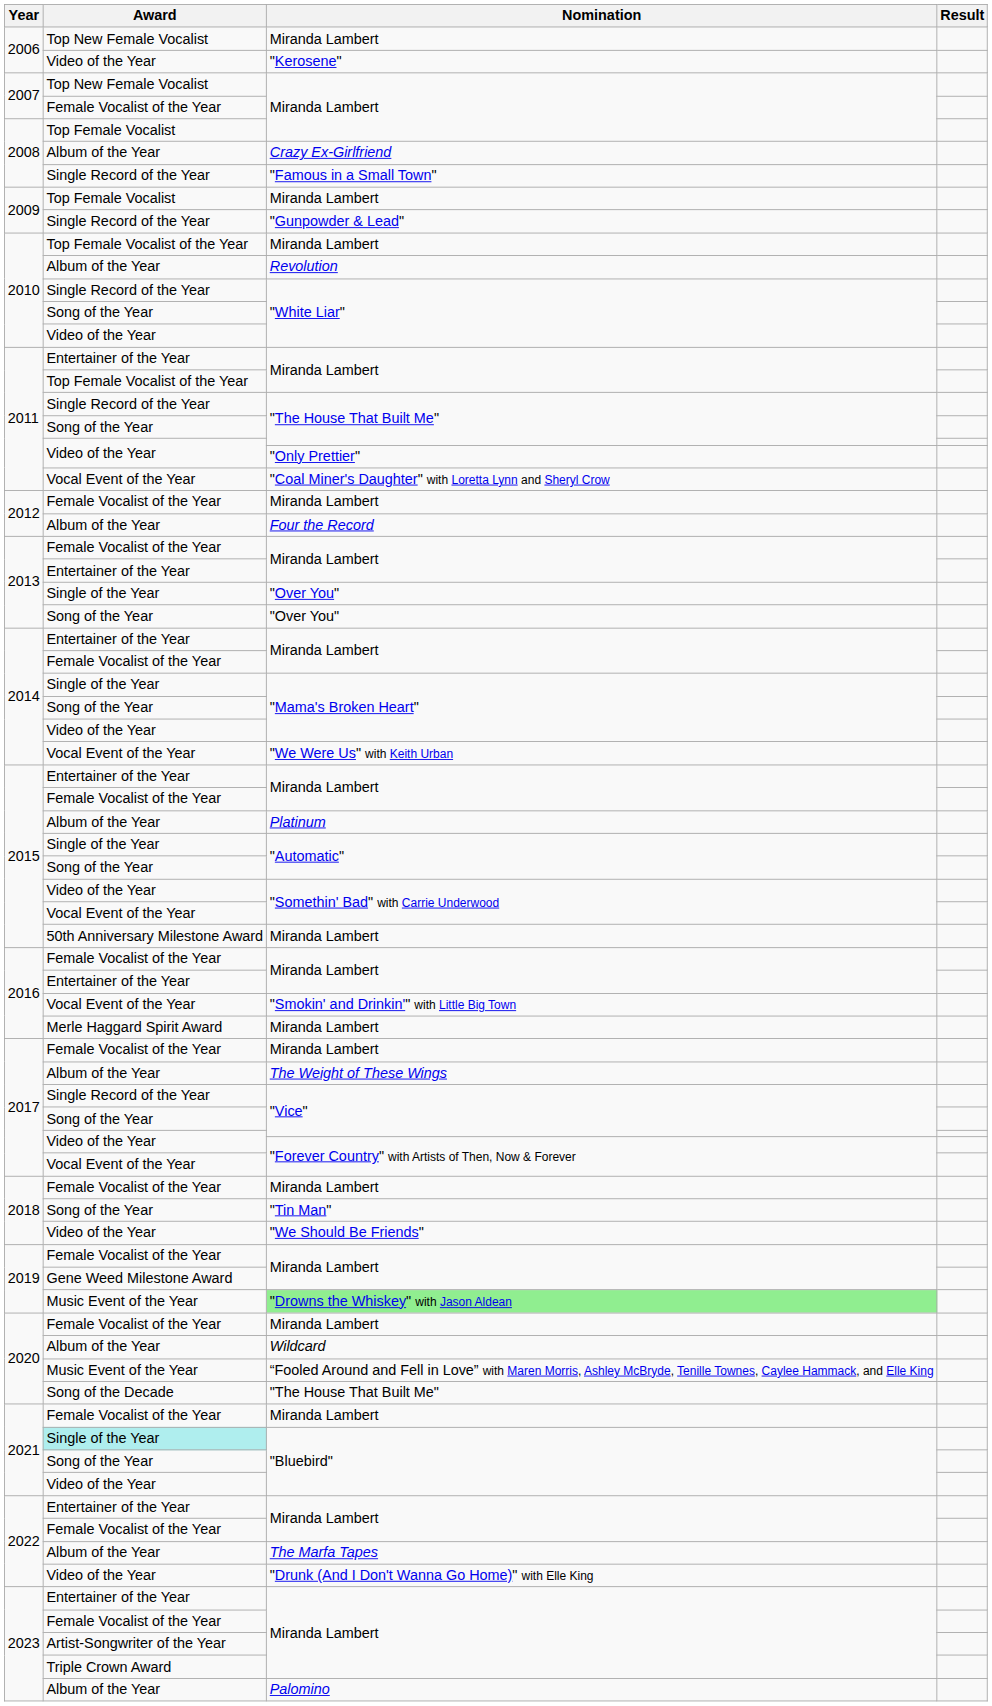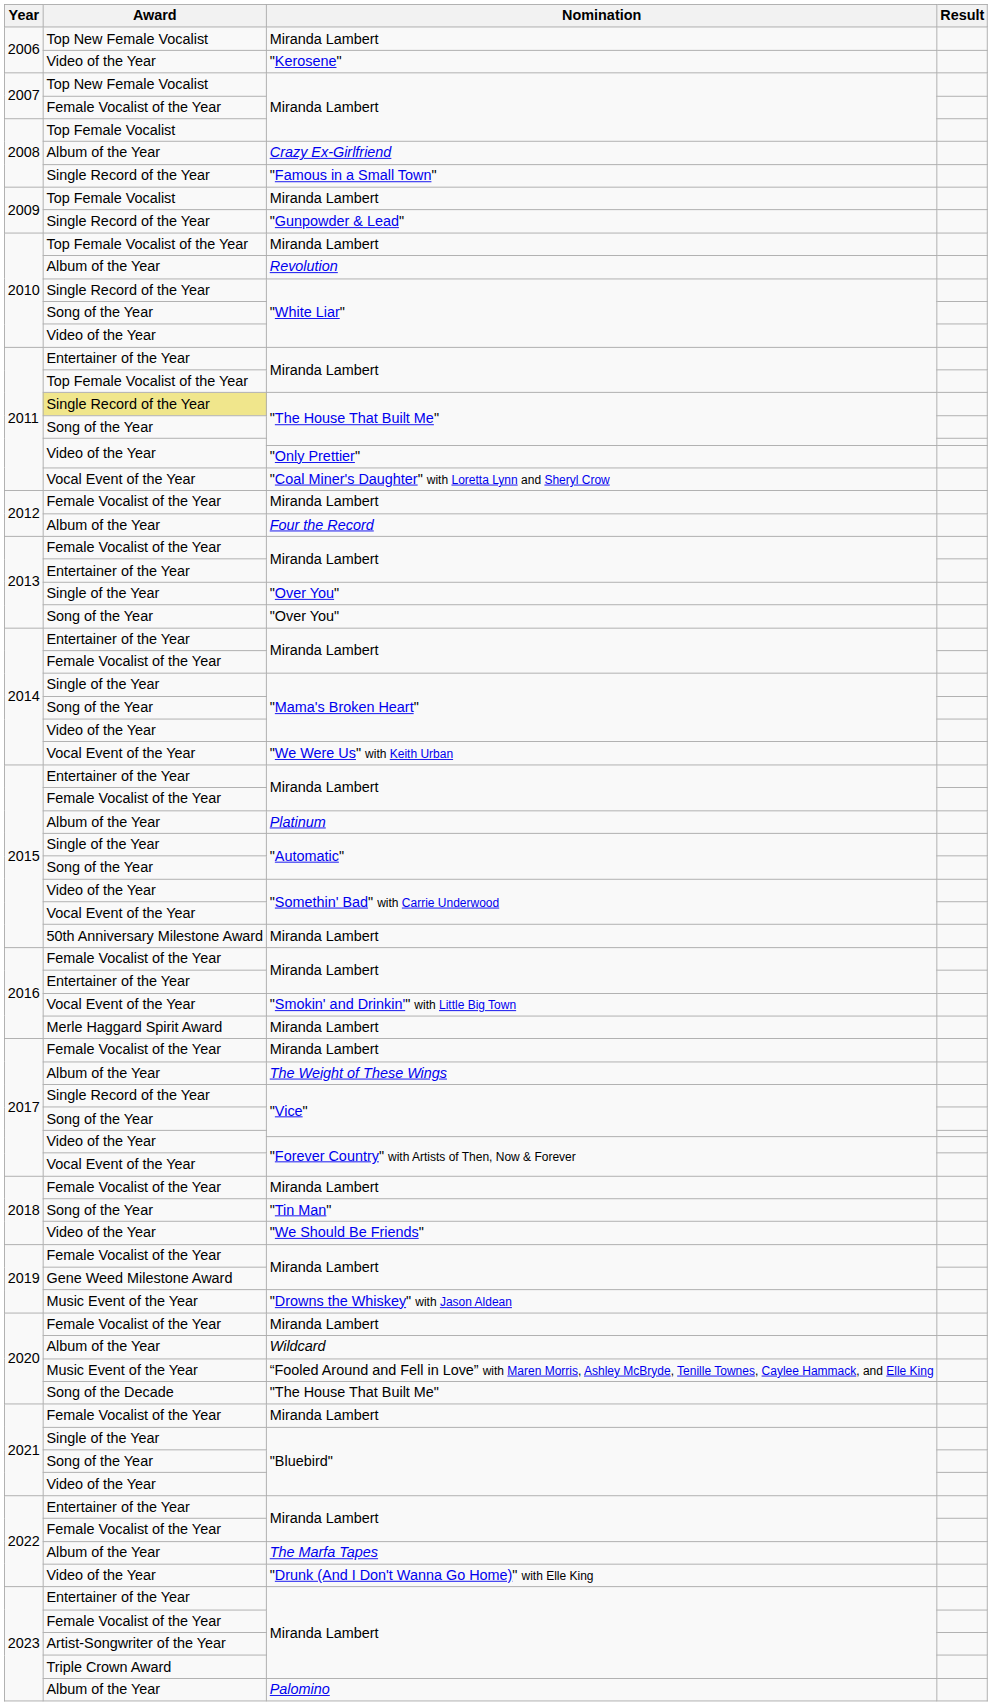(128, 404) no background -> (128, 404) khaki background
(391, 1301) lightgreen background -> (391, 1301) no background
(103, 1438) paleturquoise background -> (103, 1438) no background
